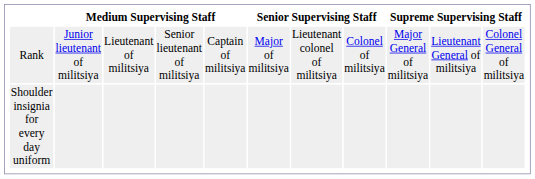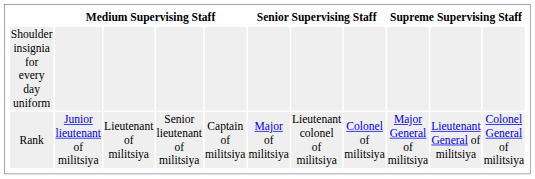rows swapped: (32, 126) <-> (32, 55)
